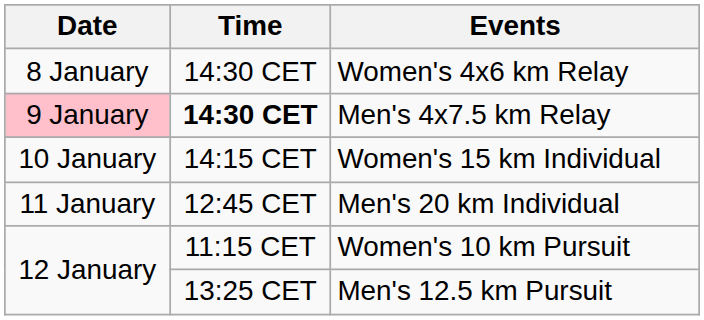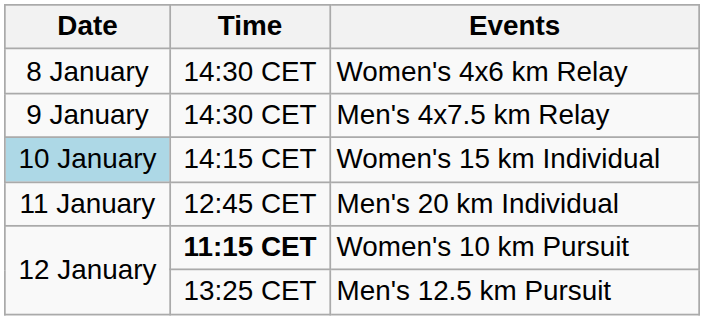(87, 114) pink background -> (87, 114) no background
(250, 114) bold -> (250, 114) normal
(87, 159) no background -> (87, 159) lightblue background
(250, 247) normal -> (250, 247) bold
